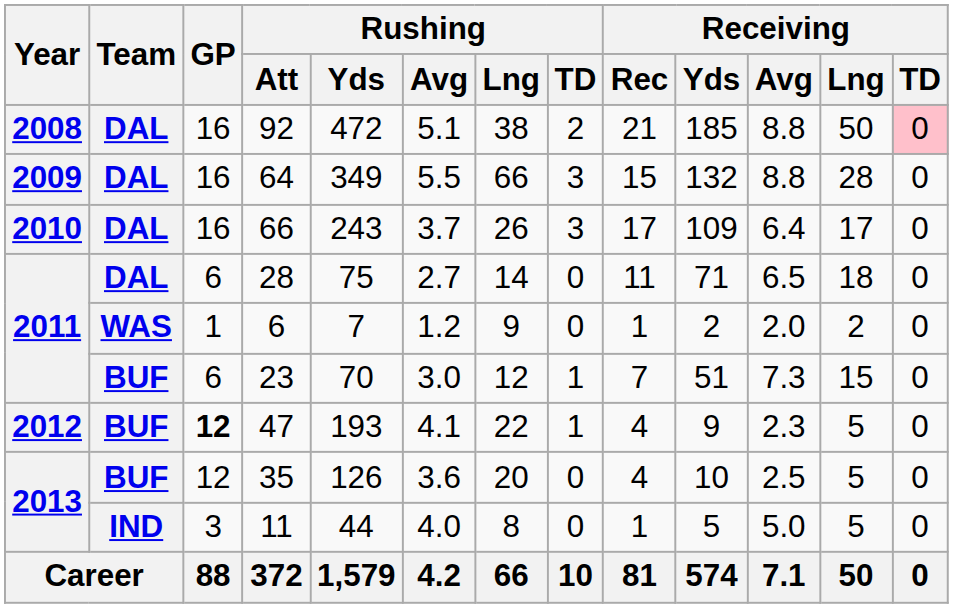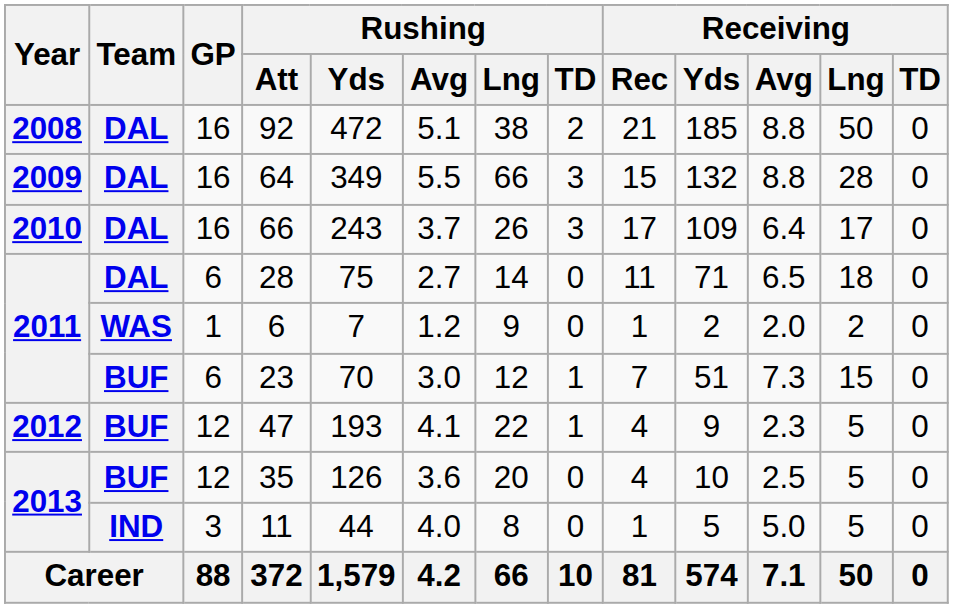(920, 128) pink background -> (920, 128) no background
(213, 427) bold -> (213, 427) normal
